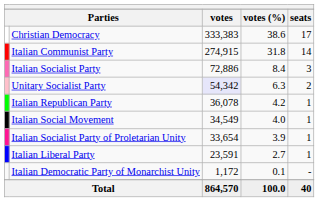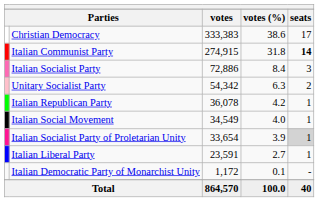(306, 52) normal -> (306, 52) bold
(224, 86) lavender background -> (224, 86) no background
(309, 137) no background -> (309, 137) lightgrey background
